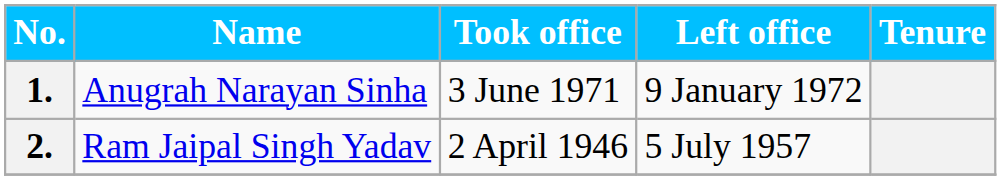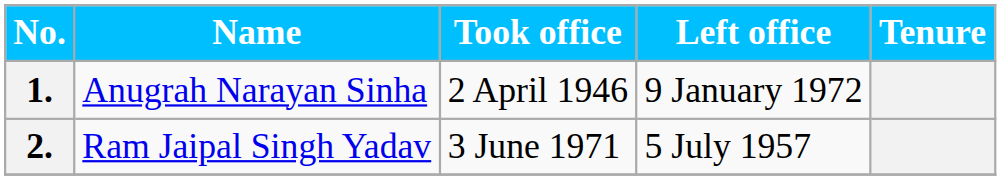(534, 89) 3 June 1971 -> (538, 89) 2 April 1946
(538, 145) 2 April 1946 -> (534, 145) 3 June 1971
